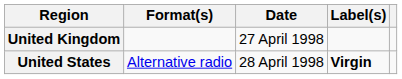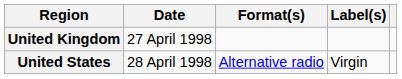columns swapped: (281, 16) <-> (180, 16)
(351, 62) bold -> (349, 62) normal
